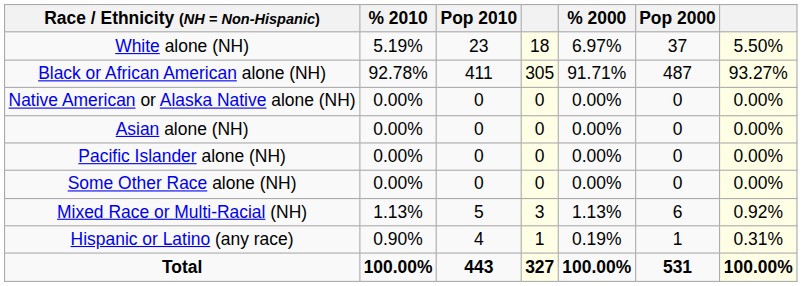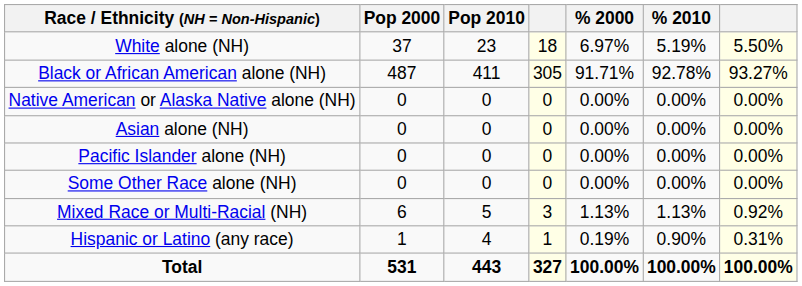columns swapped: (677, 18) <-> (398, 18)
